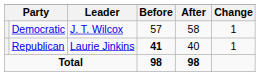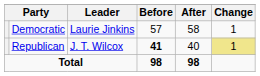(96, 29) J. T. Wilcox -> (102, 29) Laurie Jinkins
(102, 46) Laurie Jinkins -> (96, 46) J. T. Wilcox
(234, 46) no background -> (234, 46) khaki background
